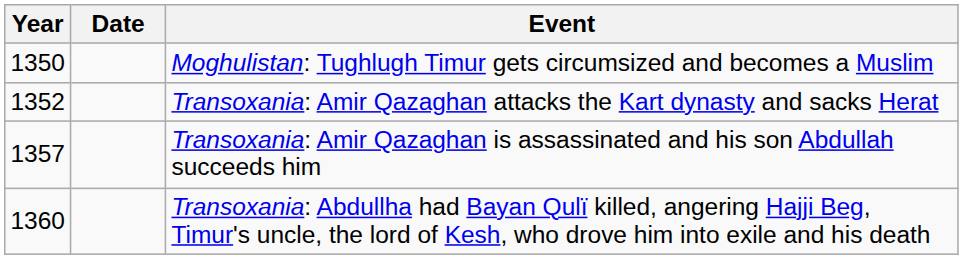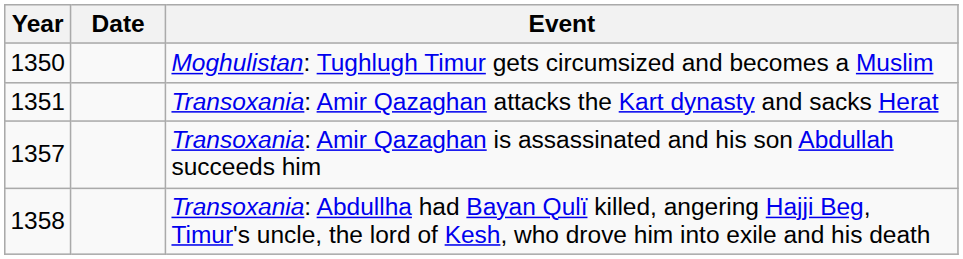(38, 101) 1352 -> (38, 101) 1351
(38, 220) 1360 -> (38, 220) 1358
